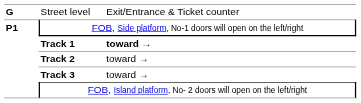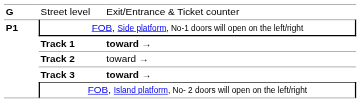(128, 74) normal -> (129, 74) bold
